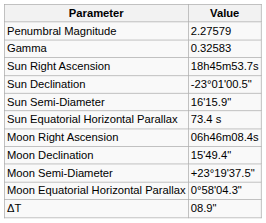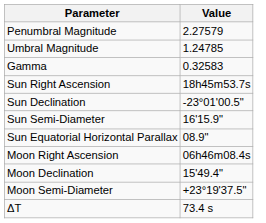+ row: (53, 48)
(206, 119) 73.4 s -> (196, 137) 08.9"
- row: (96, 191)
(204, 208) 08.9" -> (198, 208) 73.4 s
